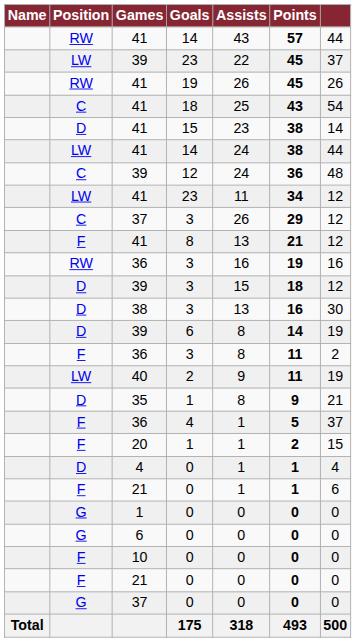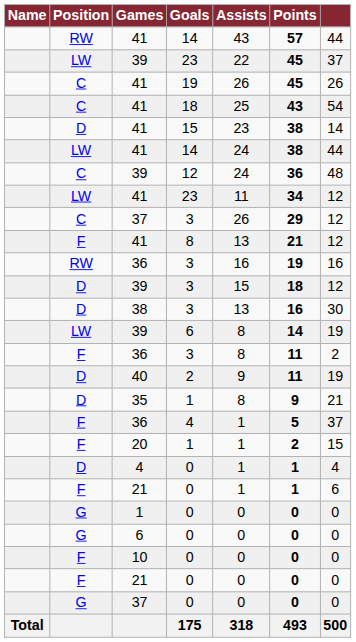(81, 83) RW -> (81, 83) C
(81, 331) D -> (81, 331) LW
(81, 377) LW -> (81, 377) D
